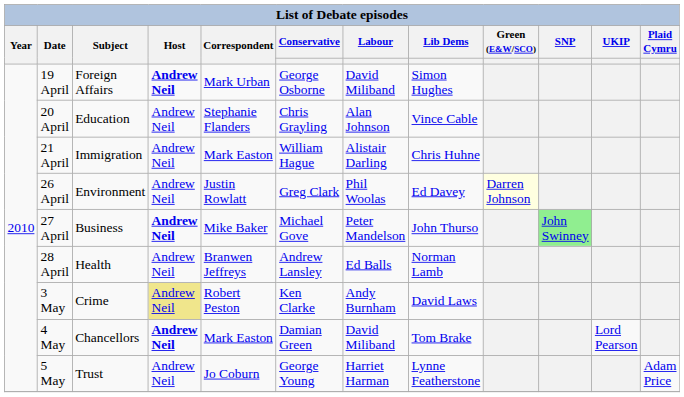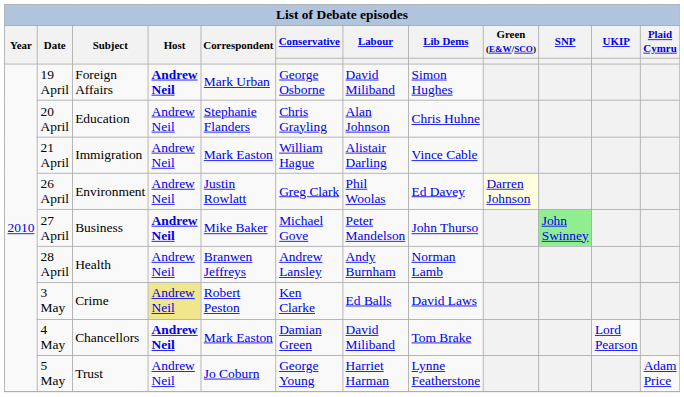(445, 118) Vince Cable -> (446, 118) Chris Huhne
(446, 155) Chris Huhne -> (445, 155) Vince Cable
(369, 264) Ed Balls -> (371, 264) Andy Burnham
(371, 300) Andy Burnham -> (369, 300) Ed Balls
